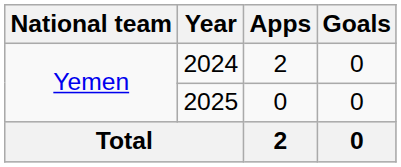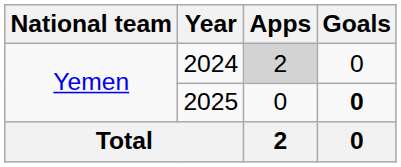(280, 63) no background -> (280, 63) lightgrey background
(357, 102) normal -> (357, 102) bold
